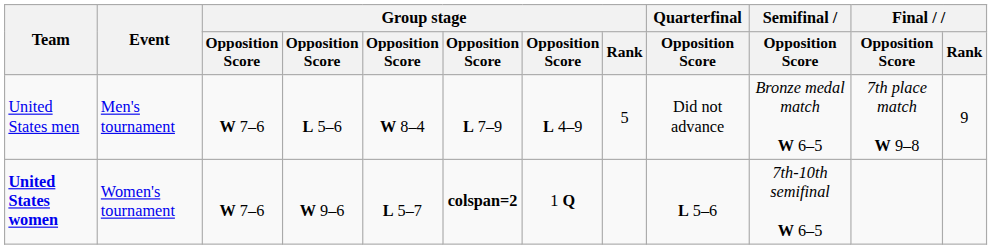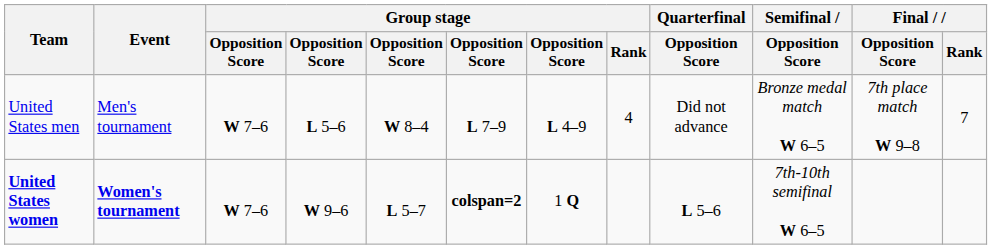(625, 117) 5 -> (628, 117) 4
(964, 117) 9 -> (964, 117) 7
(138, 201) normal -> (138, 201) bold
